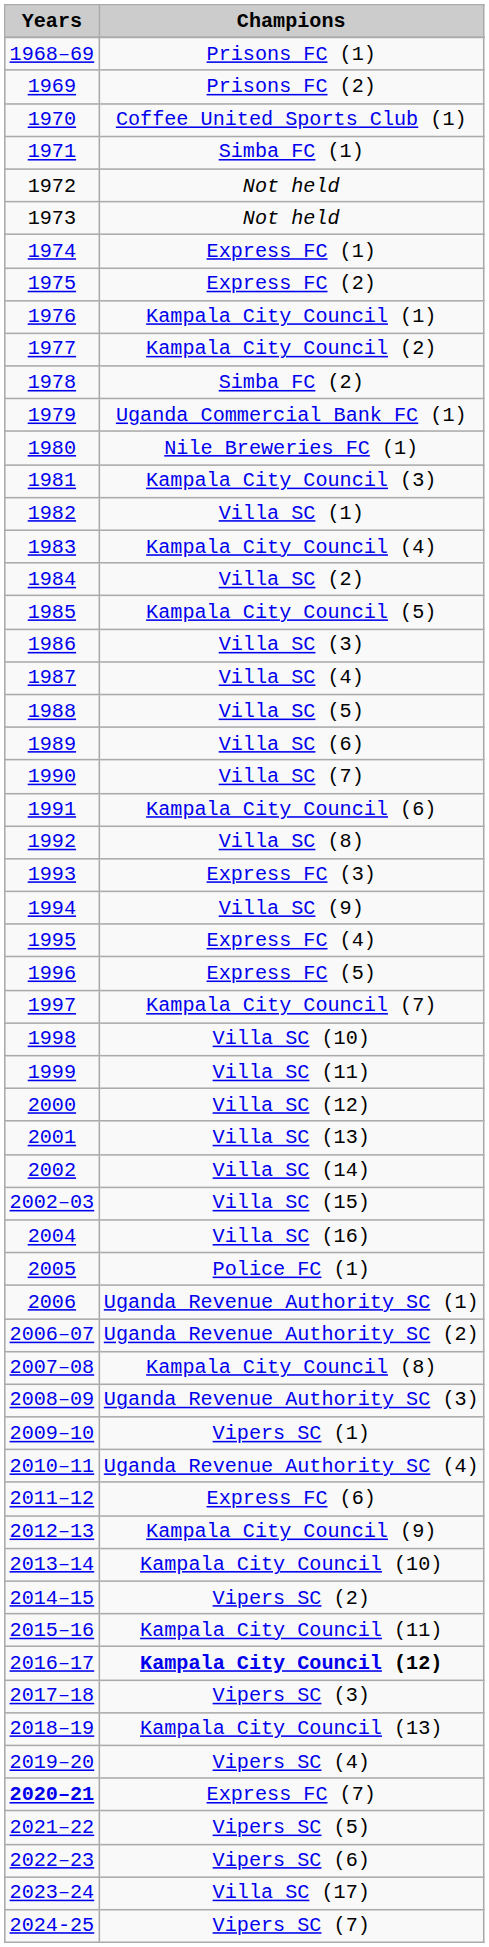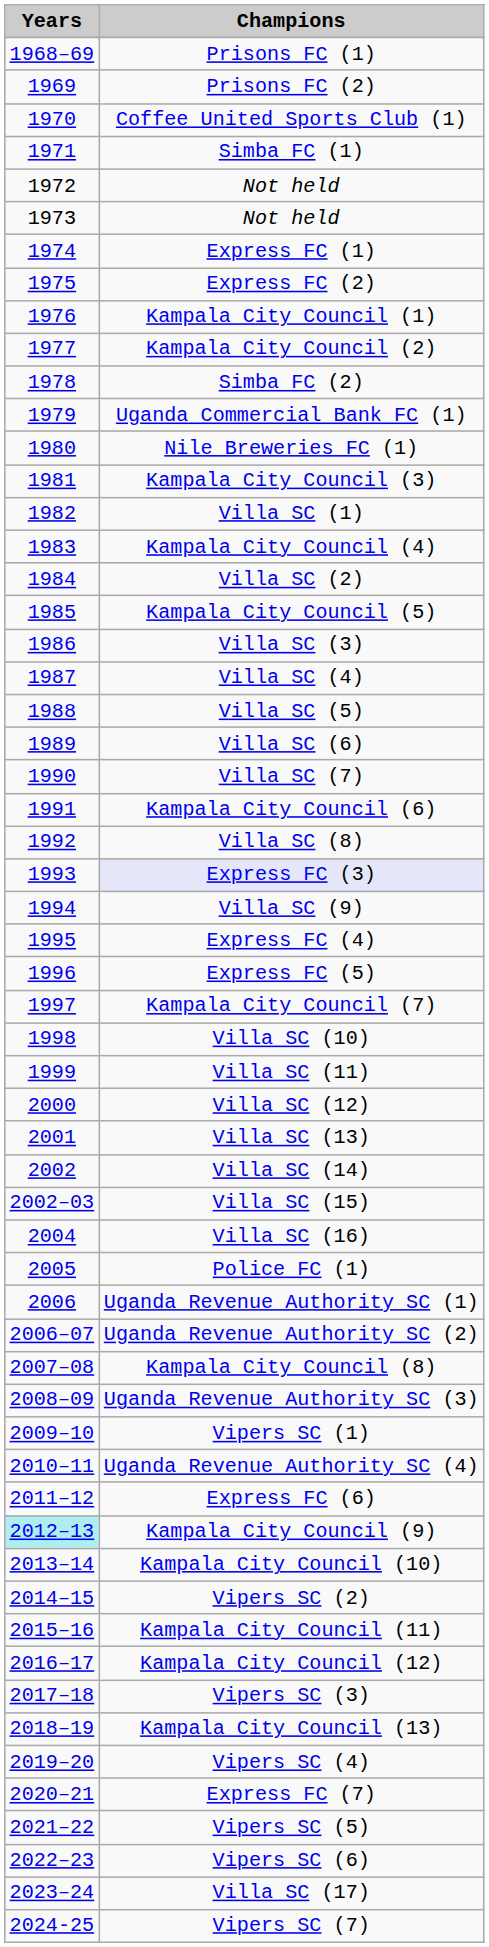(291, 875) no background -> (291, 875) lavender background
(52, 1532) no background -> (52, 1532) paleturquoise background
(291, 1663) bold -> (291, 1663) normal
(52, 1795) bold -> (52, 1795) normal
